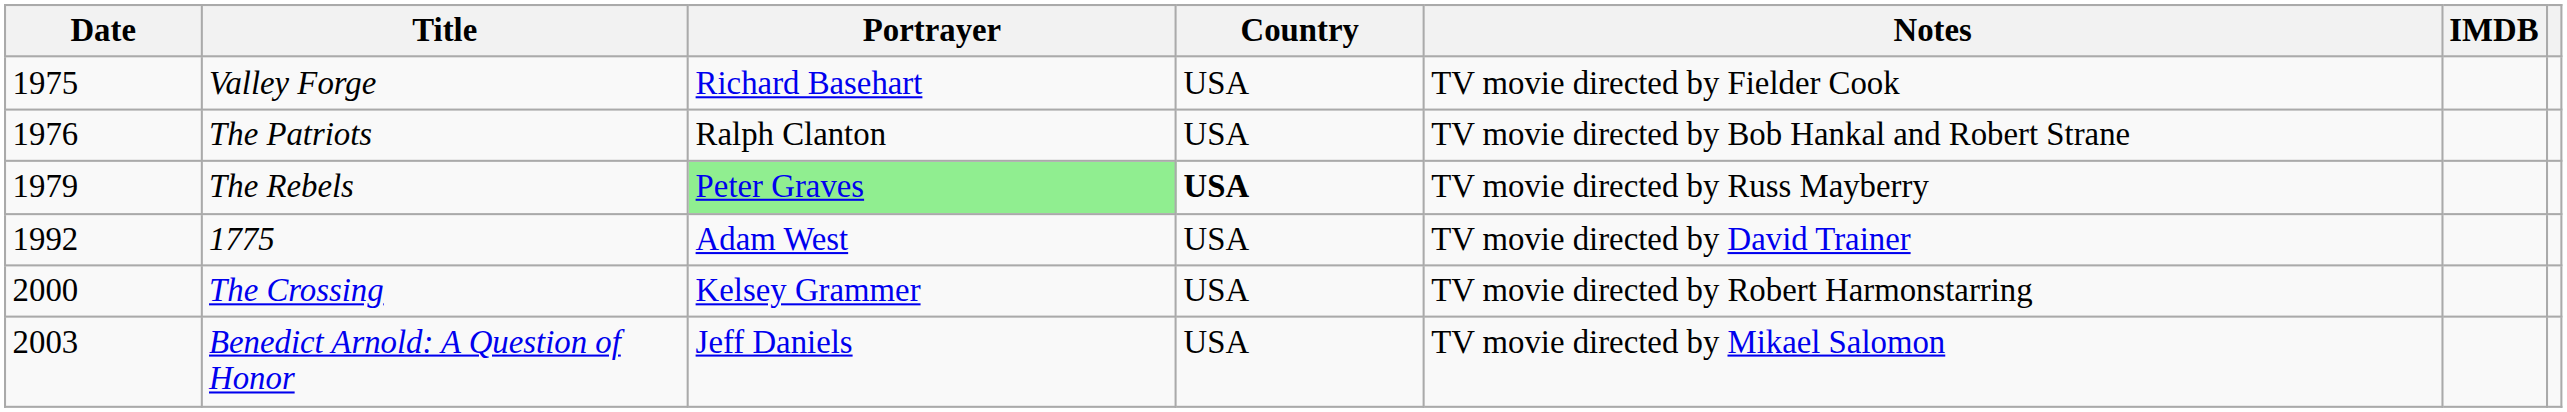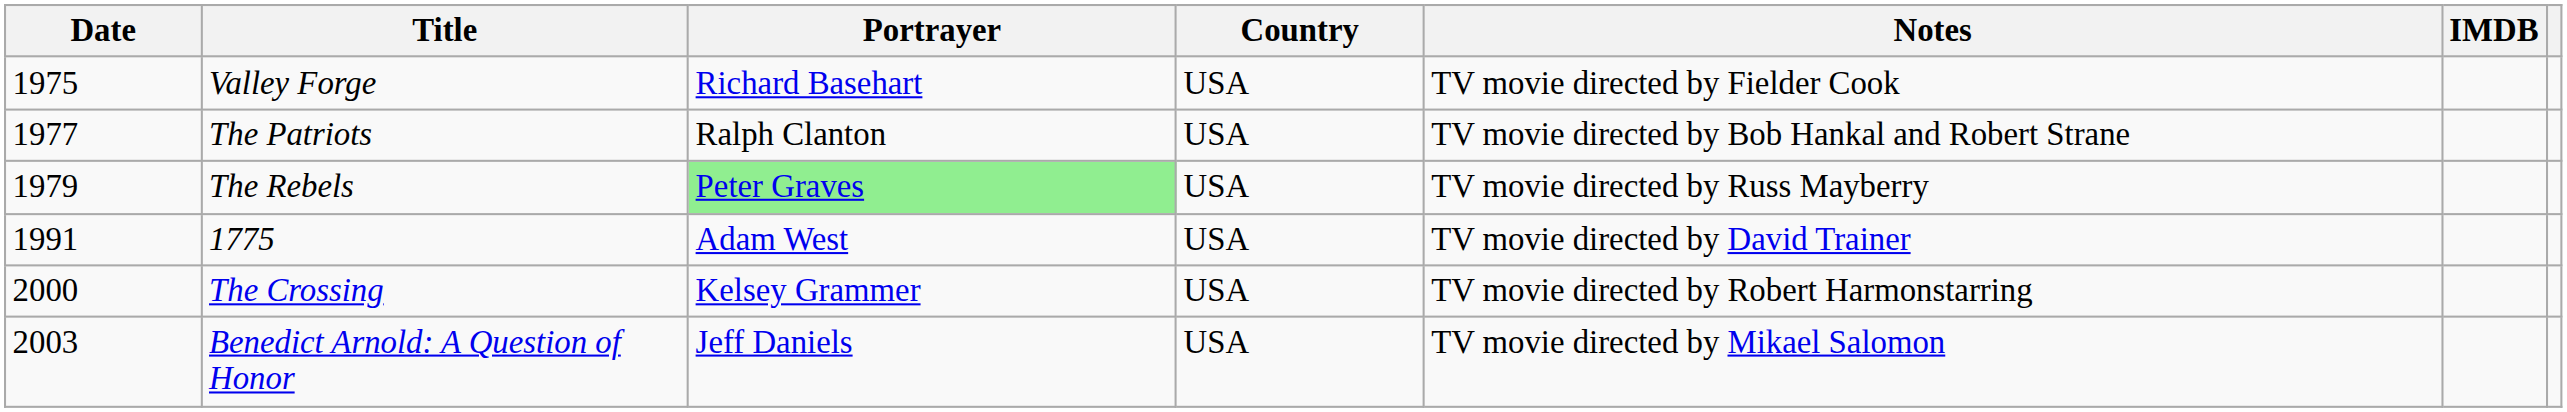(45, 134) 1976 -> (45, 134) 1977
(1216, 186) bold -> (1216, 186) normal
(45, 238) 1992 -> (45, 238) 1991
